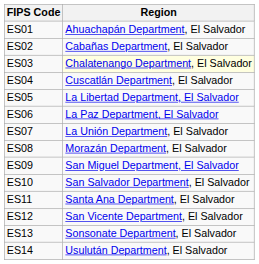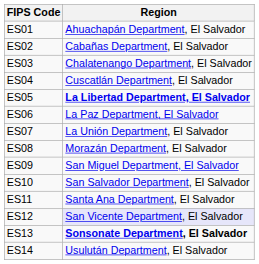(159, 64) lightyellow background -> (159, 64) no background
(152, 98) normal -> (158, 98) bold
(154, 217) no background -> (154, 217) lavender background
(151, 234) normal -> (156, 234) bold
